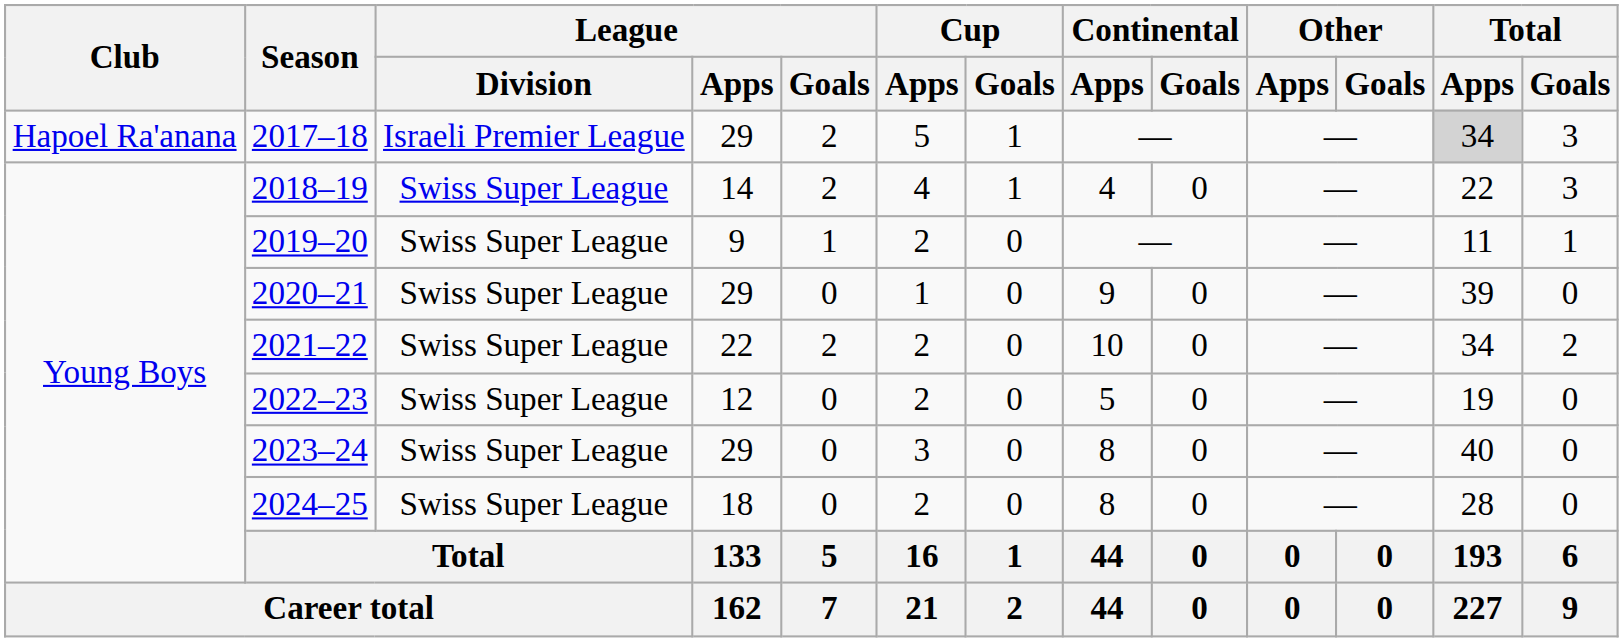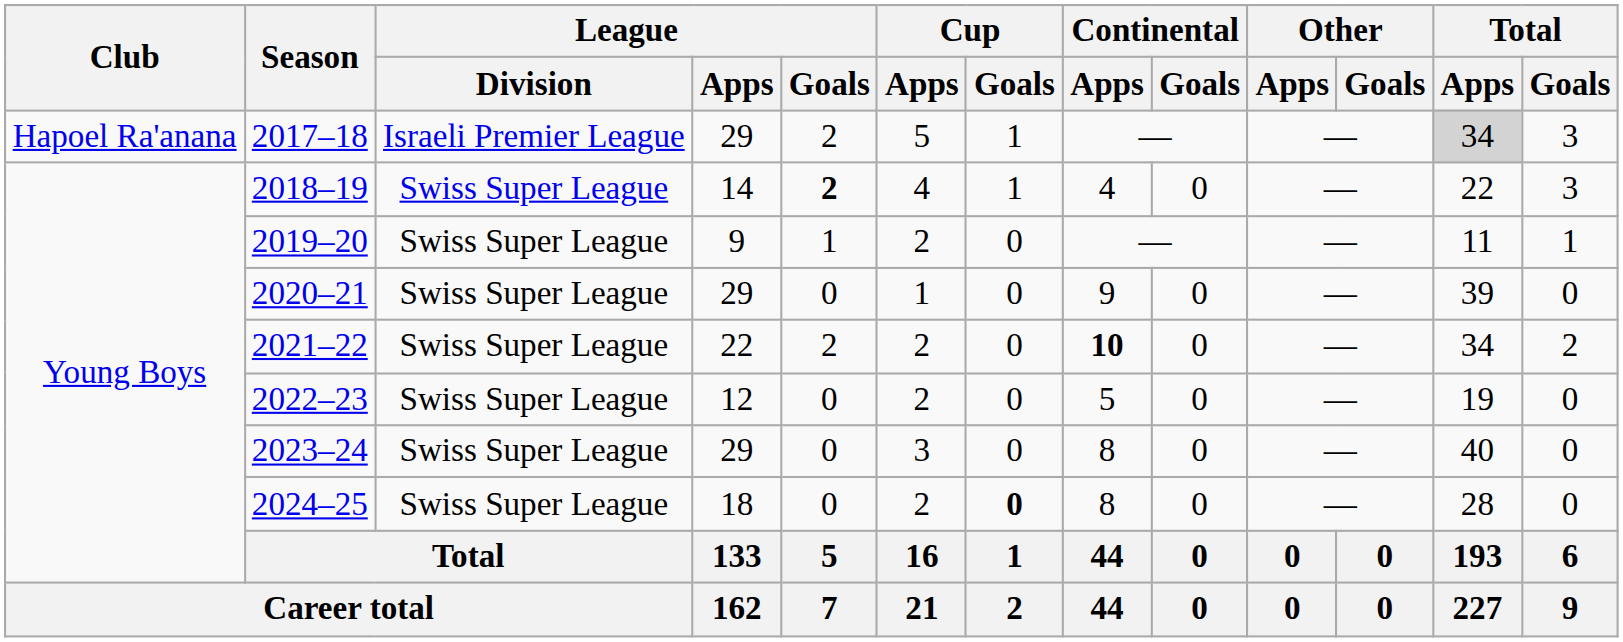(829, 188) normal -> (829, 188) bold
(1107, 345) normal -> (1107, 345) bold
(1014, 503) normal -> (1014, 503) bold
